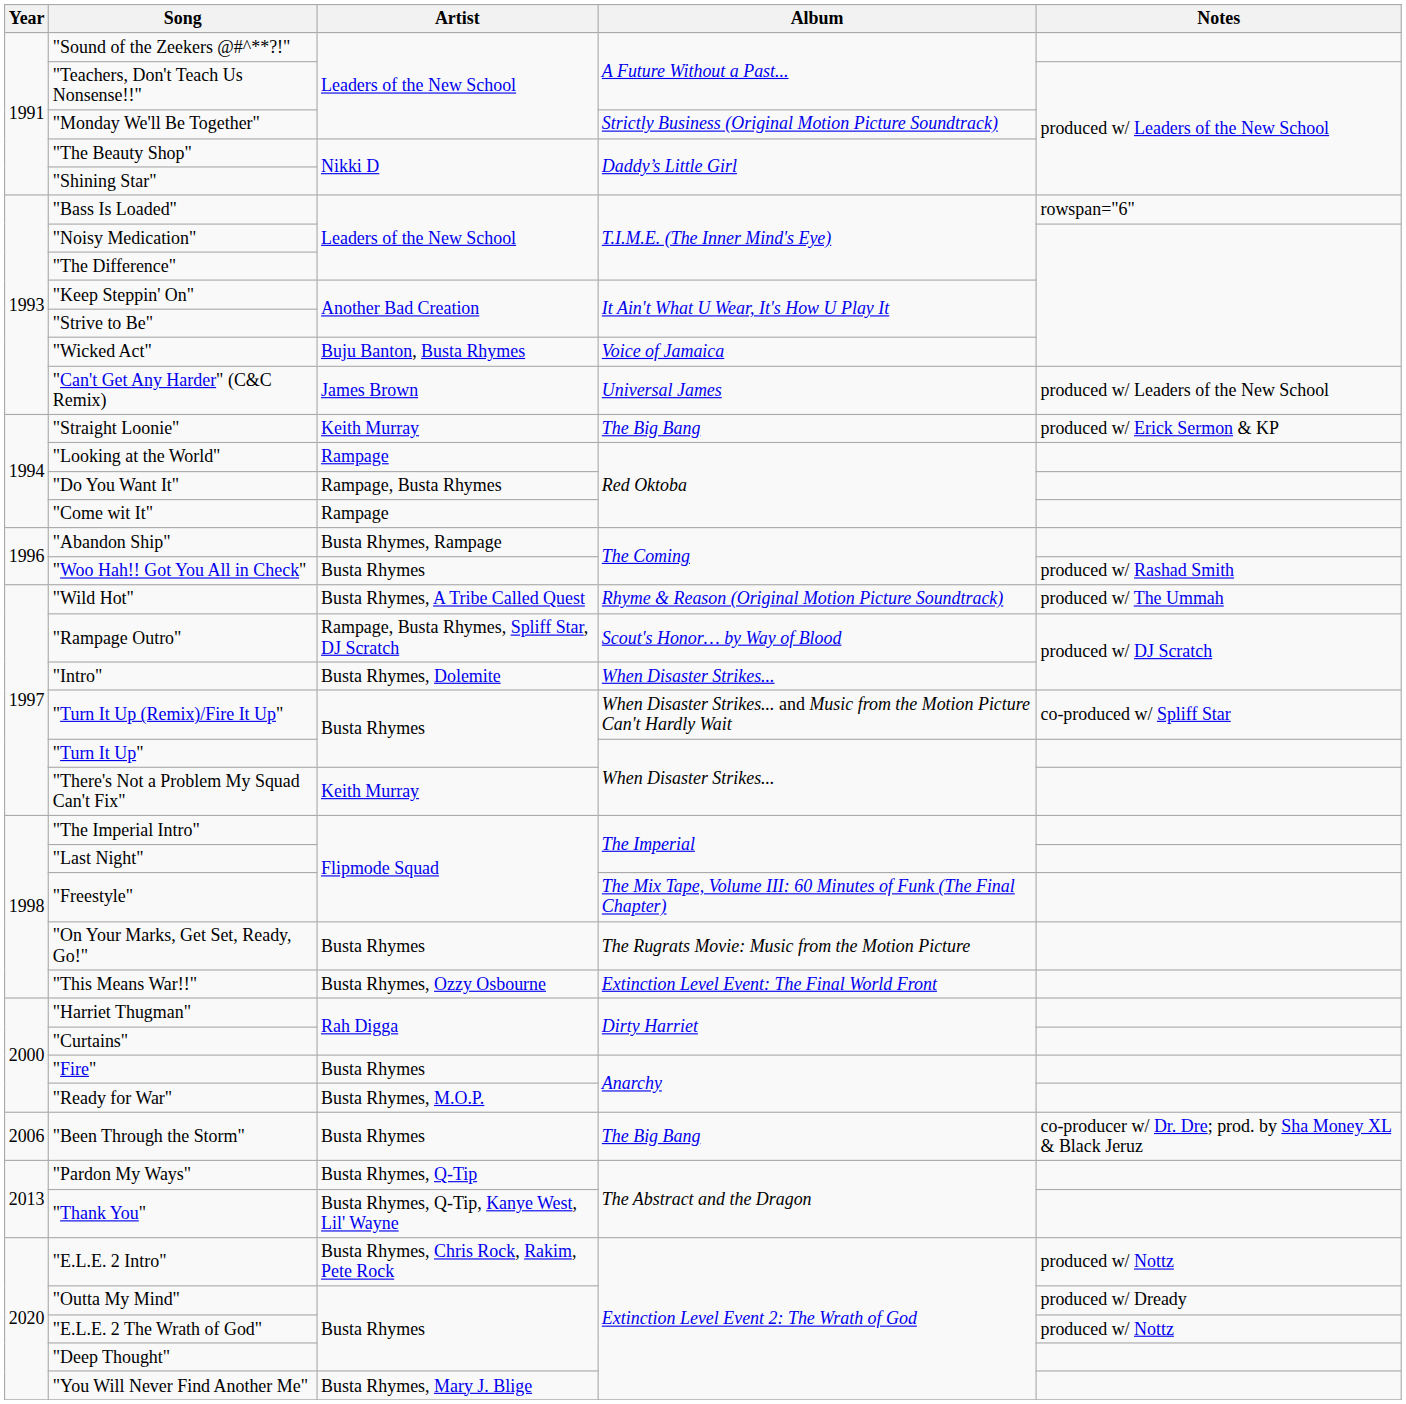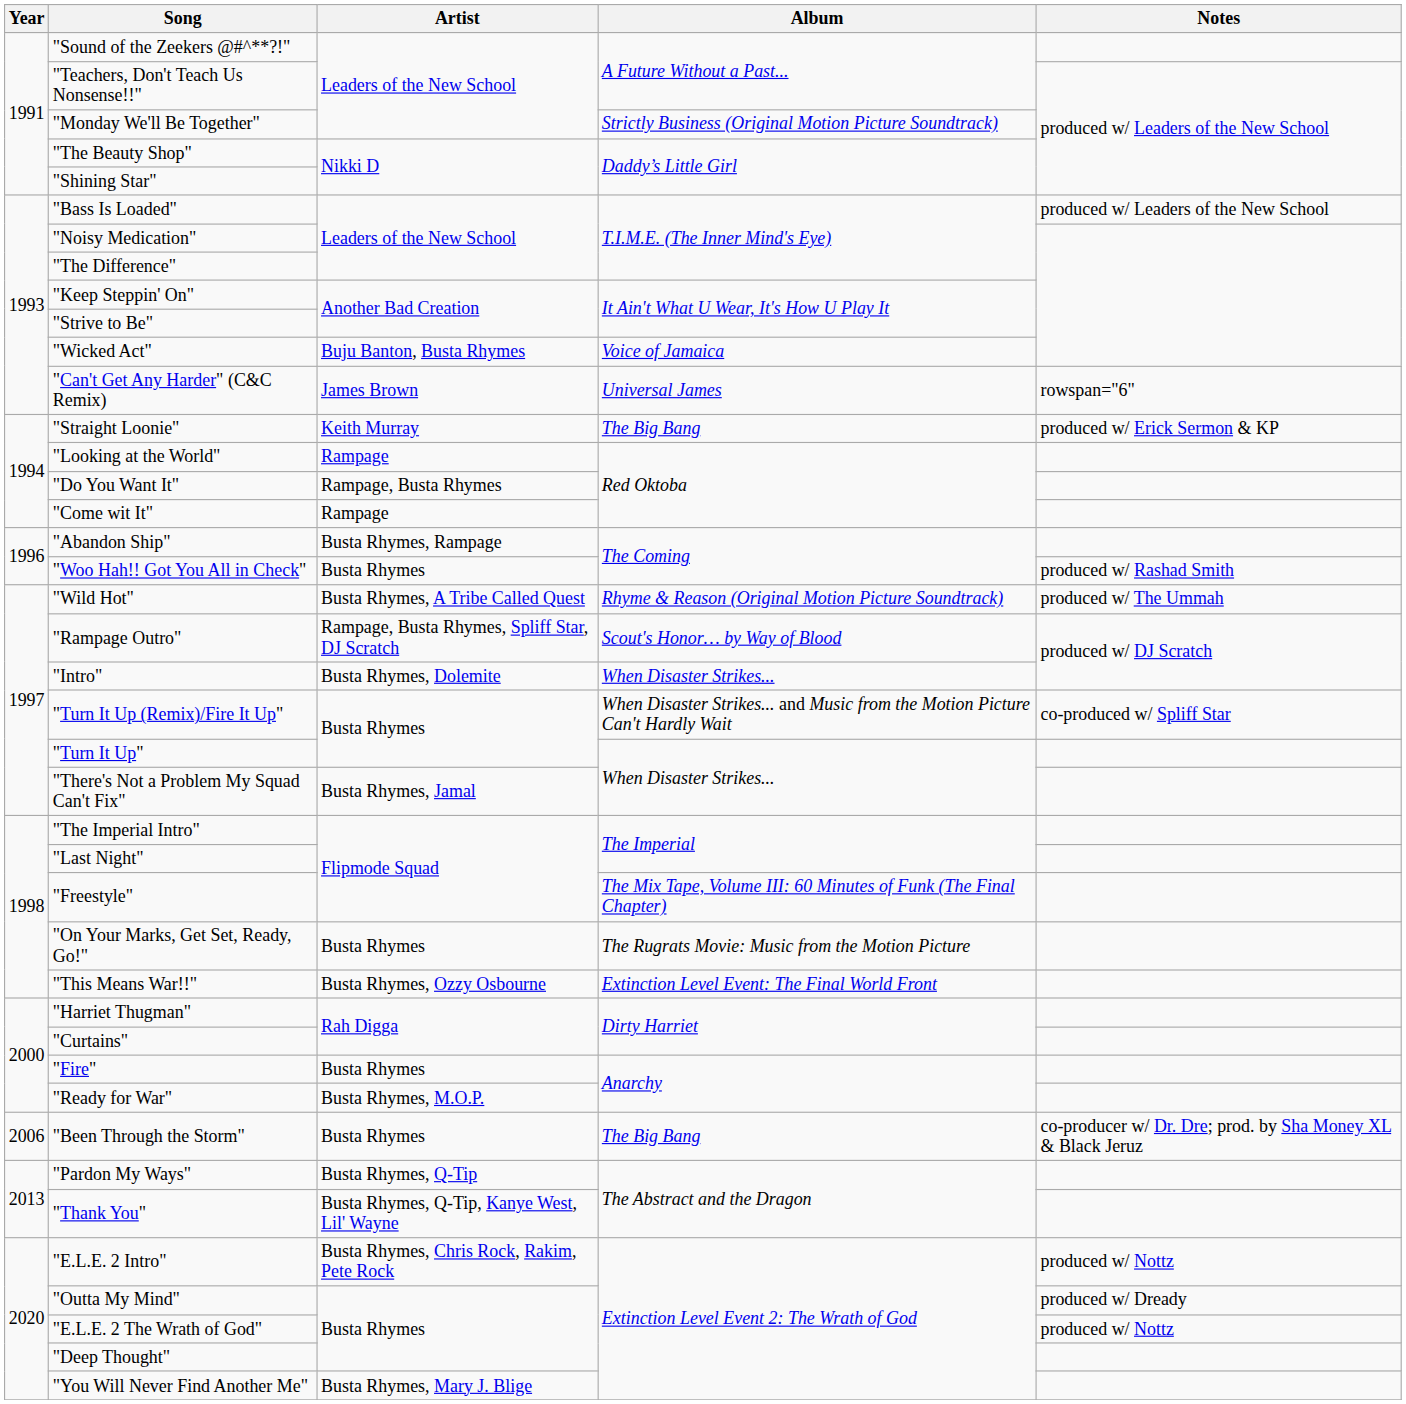(1088, 209) rowspan="6" -> (1185, 209) produced w/ Leaders of the New School
(1185, 389) produced w/ Leaders of the New School -> (1088, 389) rowspan="6"
(370, 791) Keith Murray -> (398, 791) Busta Rhymes, Jamal
